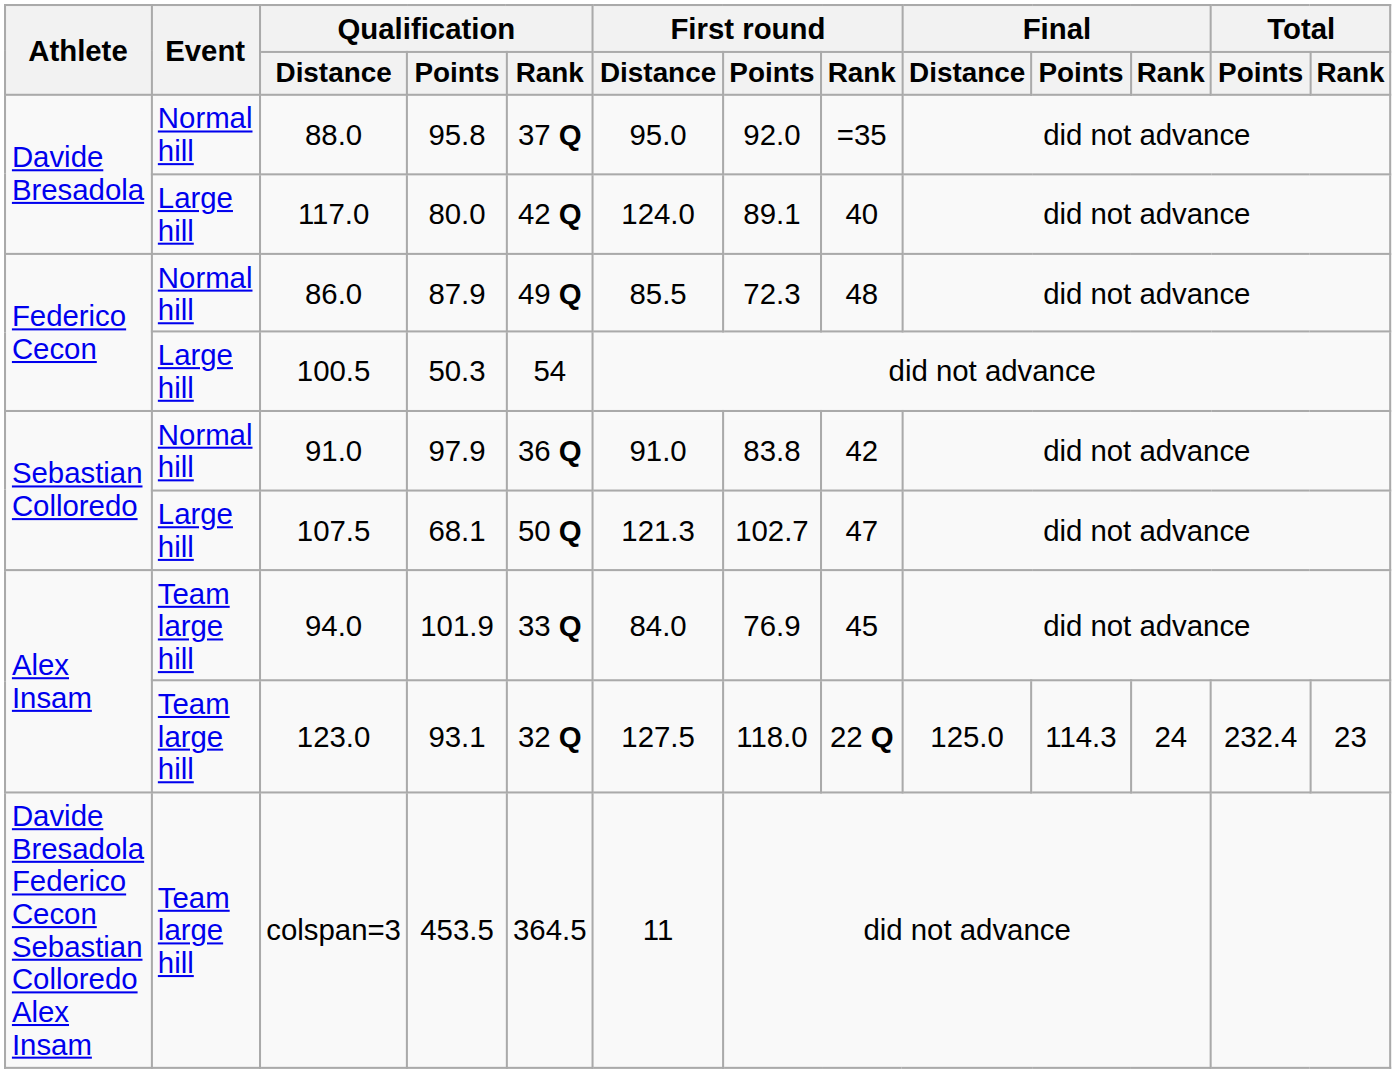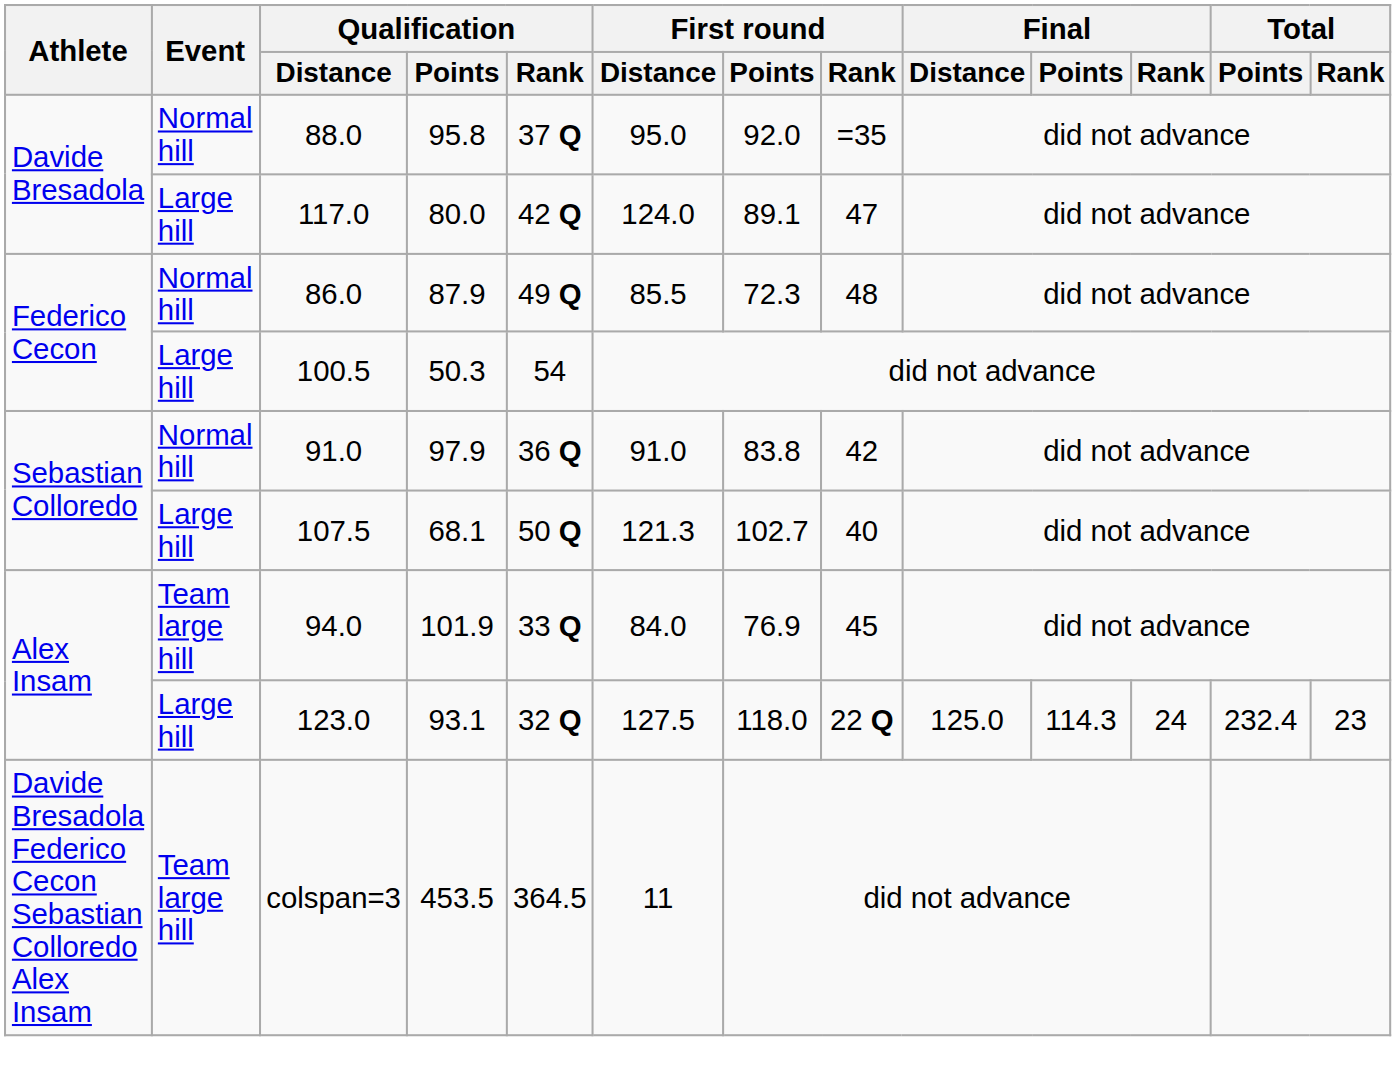(862, 214) 40 -> (862, 214) 47
(862, 530) 47 -> (862, 530) 40
(194, 737) Team large hill -> (195, 721) Large hill
